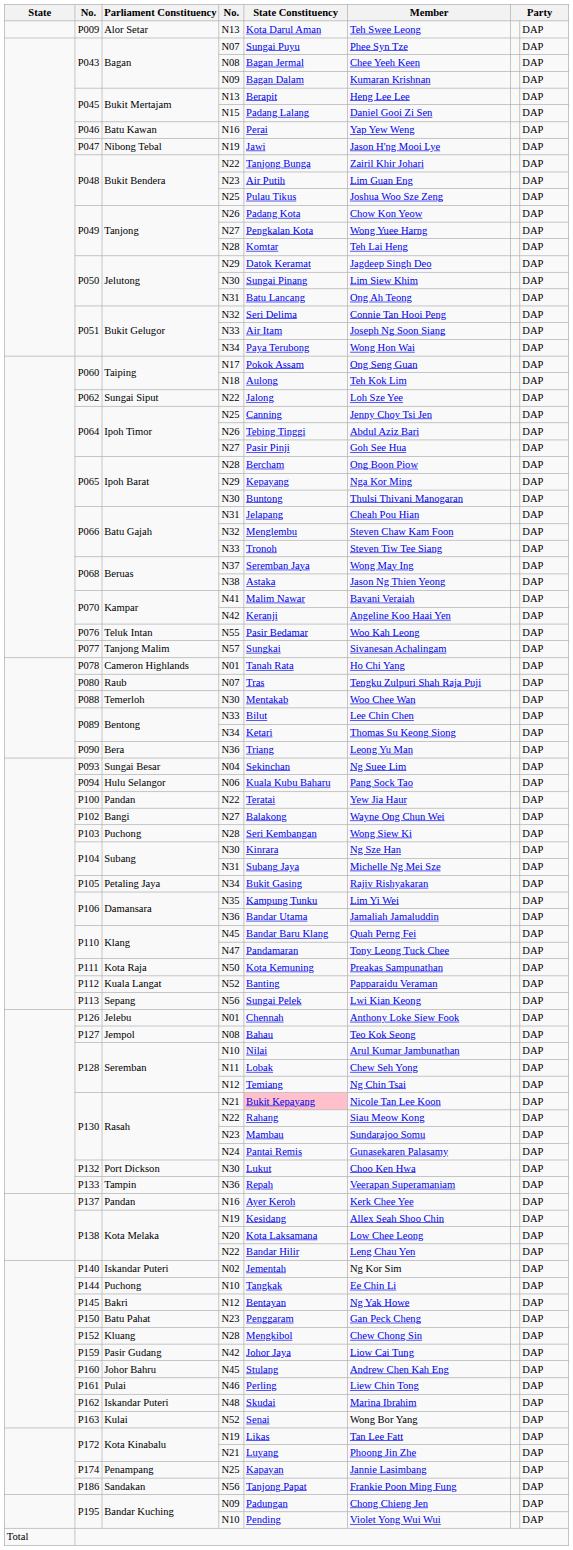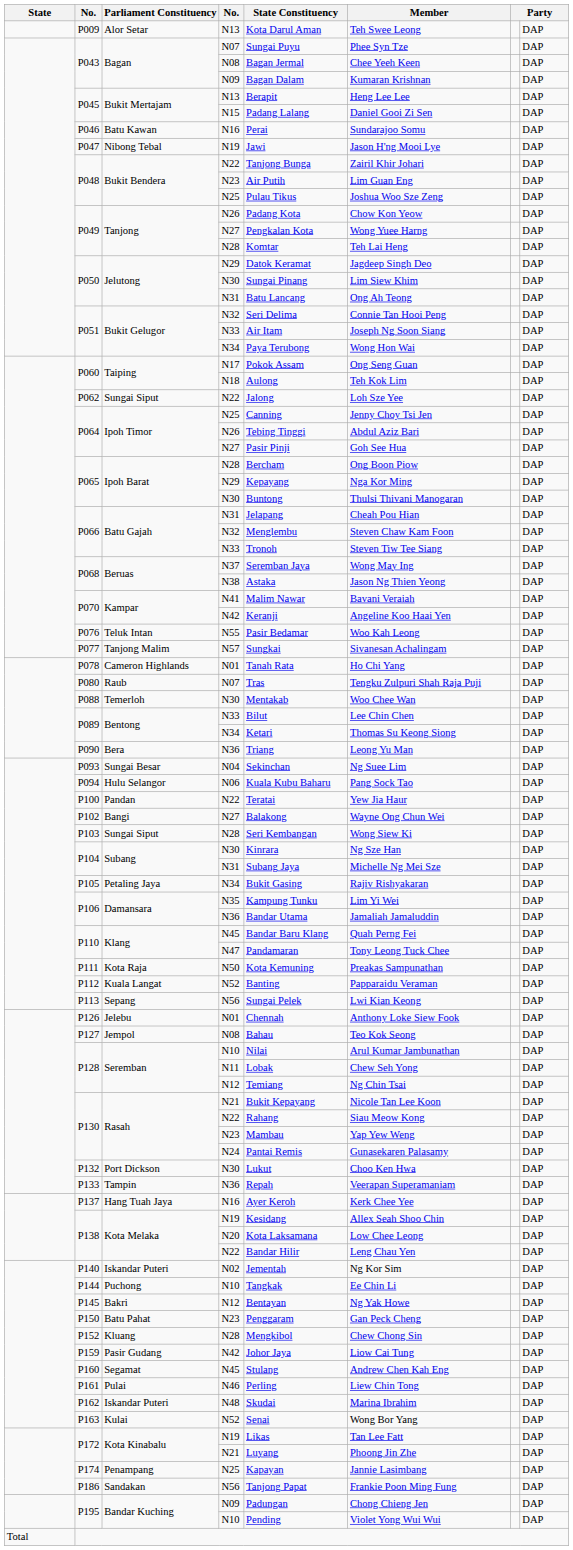(382, 130) Yap Yew Weng -> (388, 130) Sundarajoo Somu
(123, 833) Puchong -> (131, 833) Sungai Siput
(281, 1101) pink background -> (281, 1101) no background
(388, 1134) Sundarajoo Somu -> (382, 1134) Yap Yew Weng
(120, 1201) Pandan -> (138, 1201) Hang Tuah Jaya
(130, 1369) Johor Bahru -> (122, 1369) Segamat
